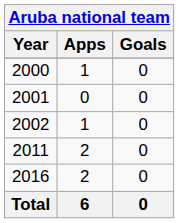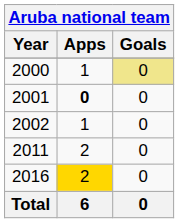(143, 71) no background -> (143, 71) khaki background
(85, 97) normal -> (85, 97) bold
(85, 177) no background -> (85, 177) gold background
